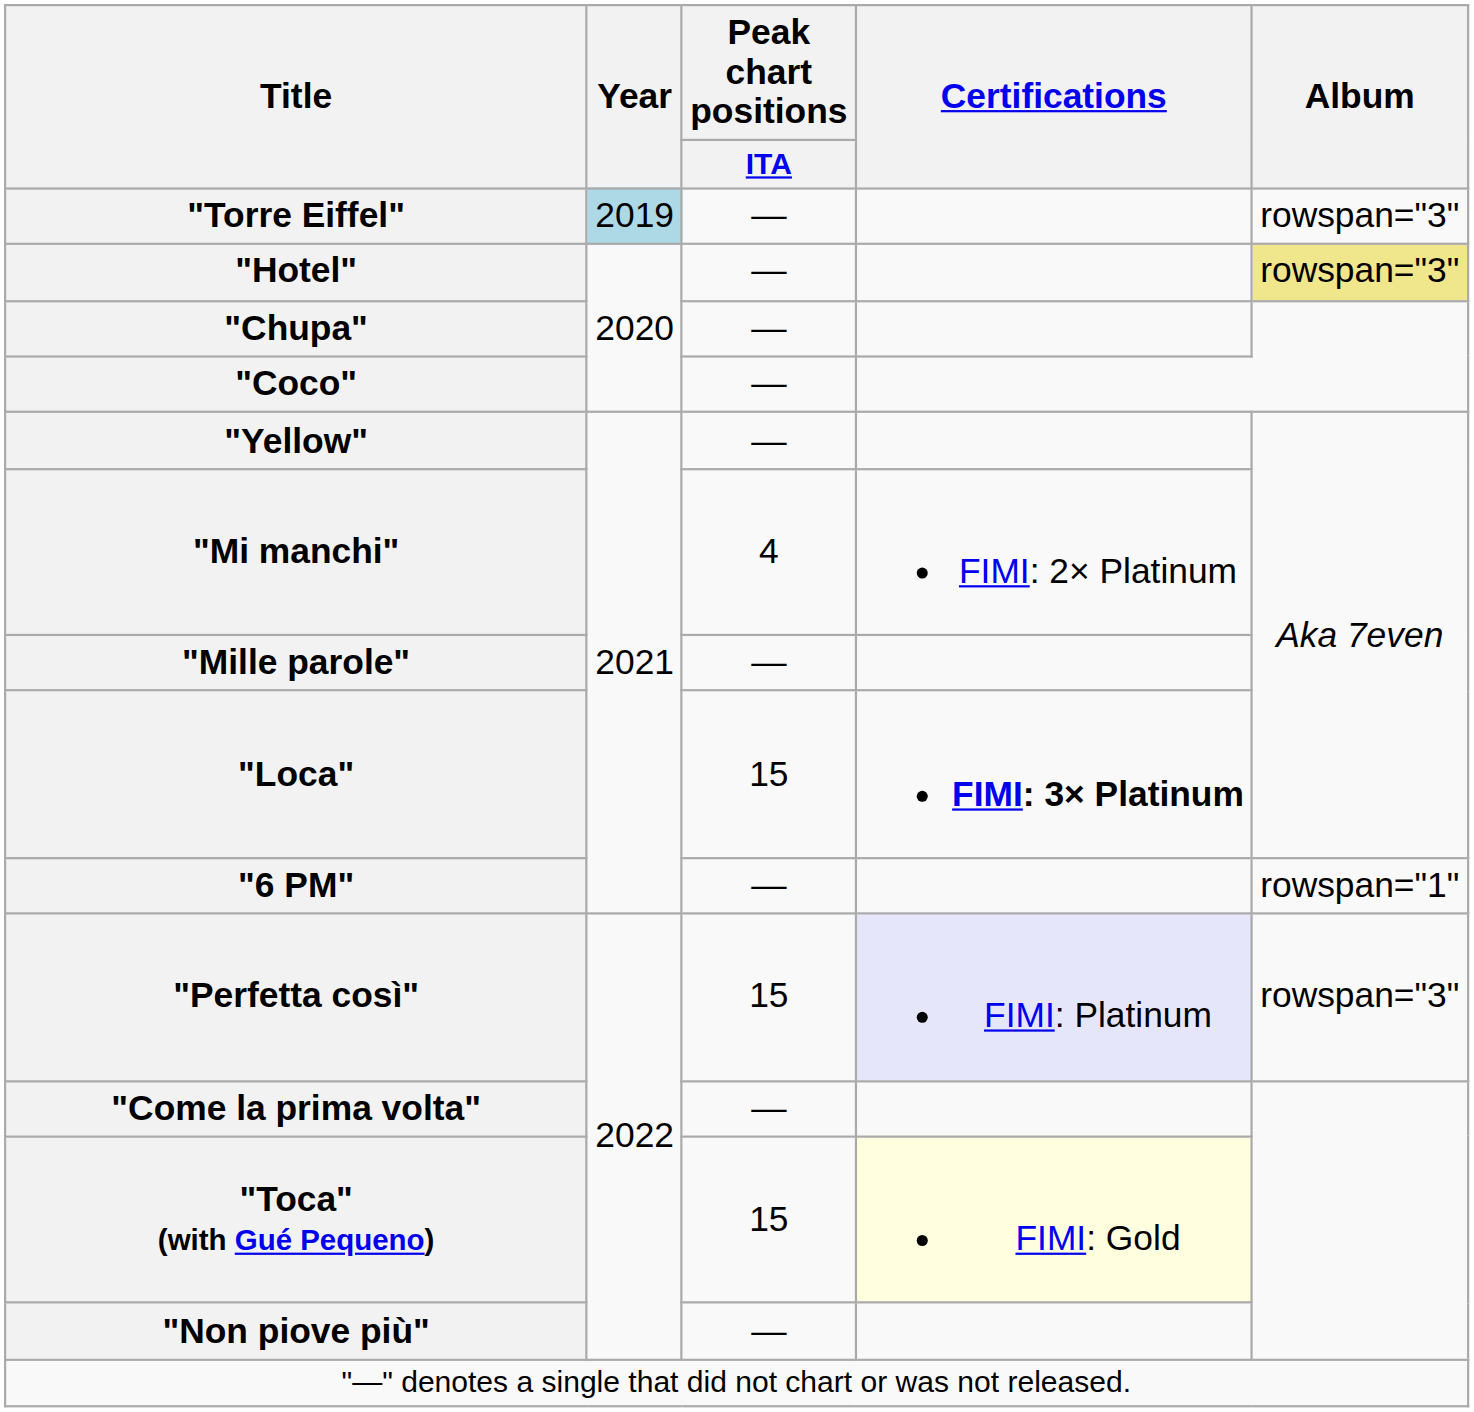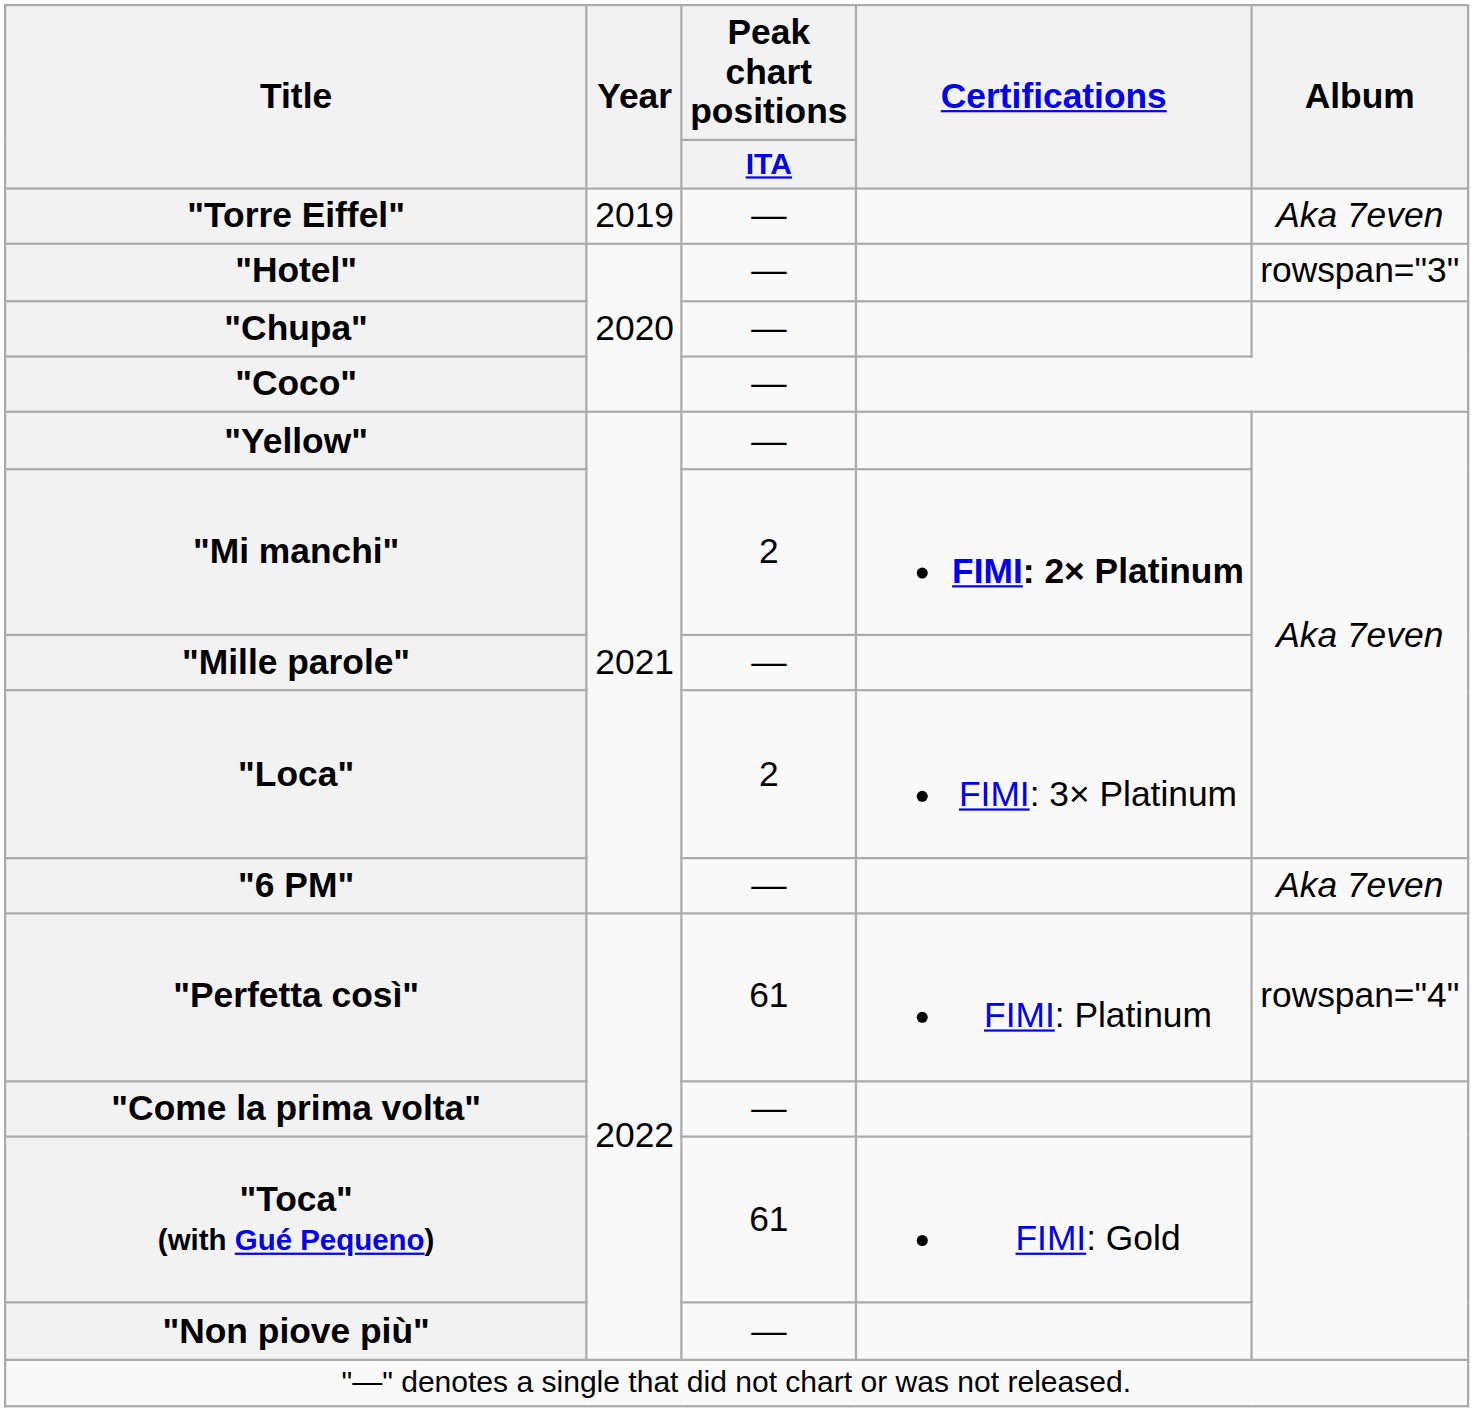(635, 215) lightblue background -> (635, 215) no background
(1360, 215) rowspan="3" -> (1360, 215) Aka 7even
(1360, 271) khaki background -> (1360, 271) no background
(769, 551) 4 -> (769, 551) 2
(1054, 572) normal -> (1054, 572) bold
(769, 773) 15 -> (769, 773) 2
(1054, 794) bold -> (1054, 794) normal
(1360, 885) rowspan="1" -> (1360, 885) Aka 7even
(769, 996) 15 -> (769, 996) 61
(1054, 1017) lavender background -> (1054, 1017) no background
(1360, 996) rowspan="3" -> (1360, 996) rowspan="4"
(769, 1219) 15 -> (769, 1219) 61
(1054, 1240) lightyellow background -> (1054, 1240) no background
